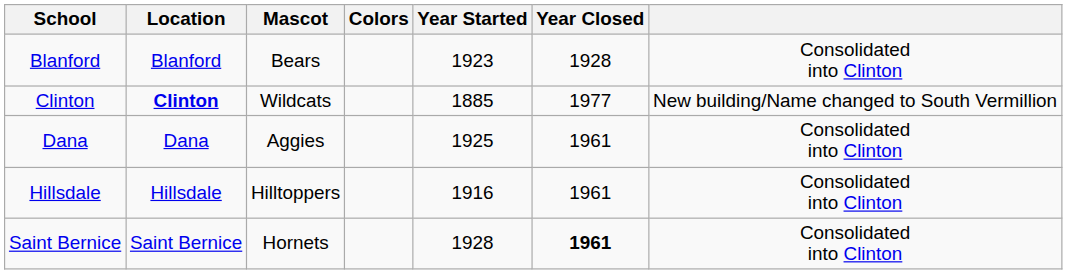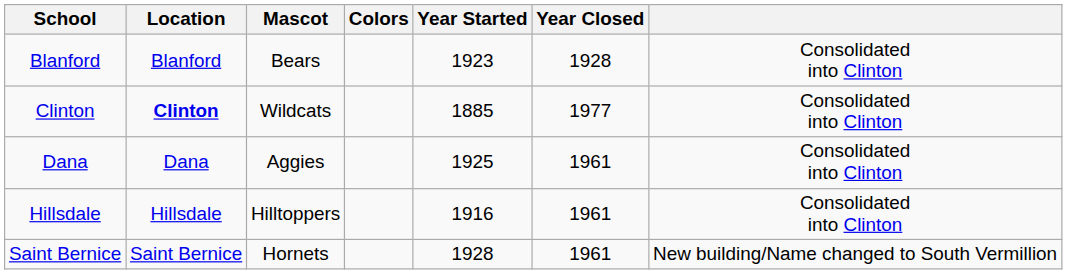(855, 100) New building/Name changed to South Vermillion -> (855, 111) Consolidated into Clinton
(590, 243) bold -> (590, 254) normal
(855, 243) Consolidated into Clinton -> (855, 254) New building/Name changed to South Vermillion
